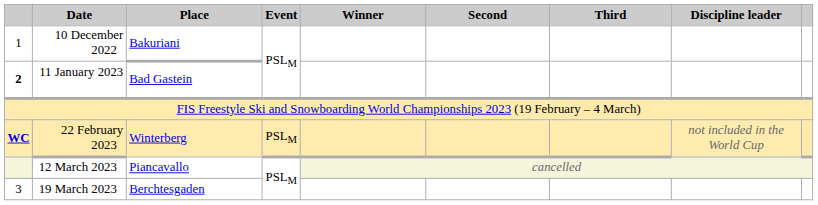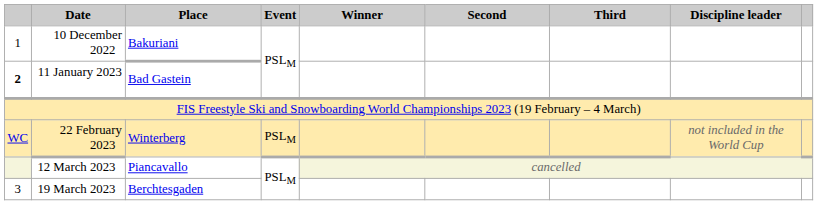(19, 137) bold -> (18, 137) normal
